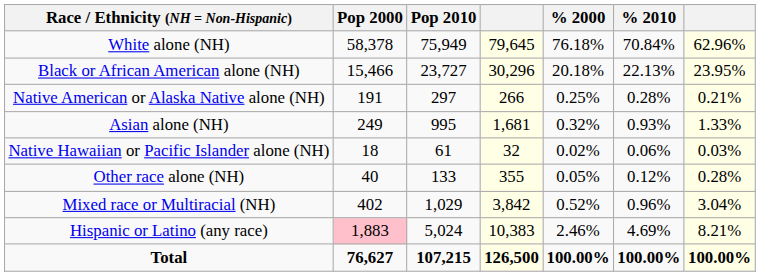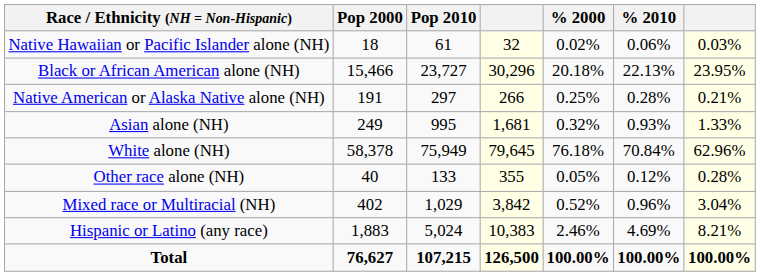rows swapped: (169, 44) <-> (169, 151)
(370, 230) pink background -> (370, 230) no background
